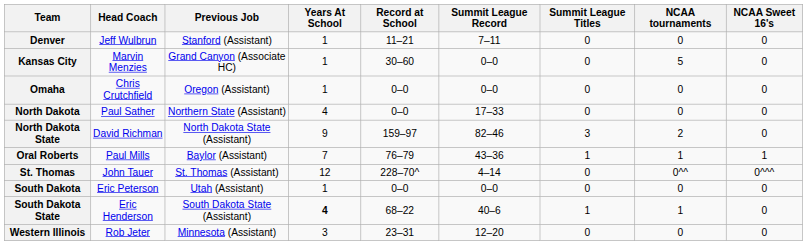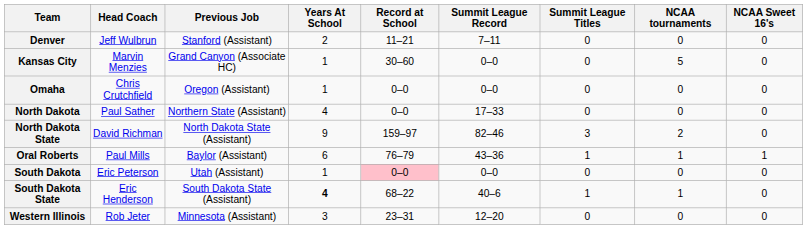(325, 40) 1 -> (325, 40) 2
(325, 156) 7 -> (325, 156) 6
- row: (47, 172)
(400, 188) no background -> (400, 172) pink background
